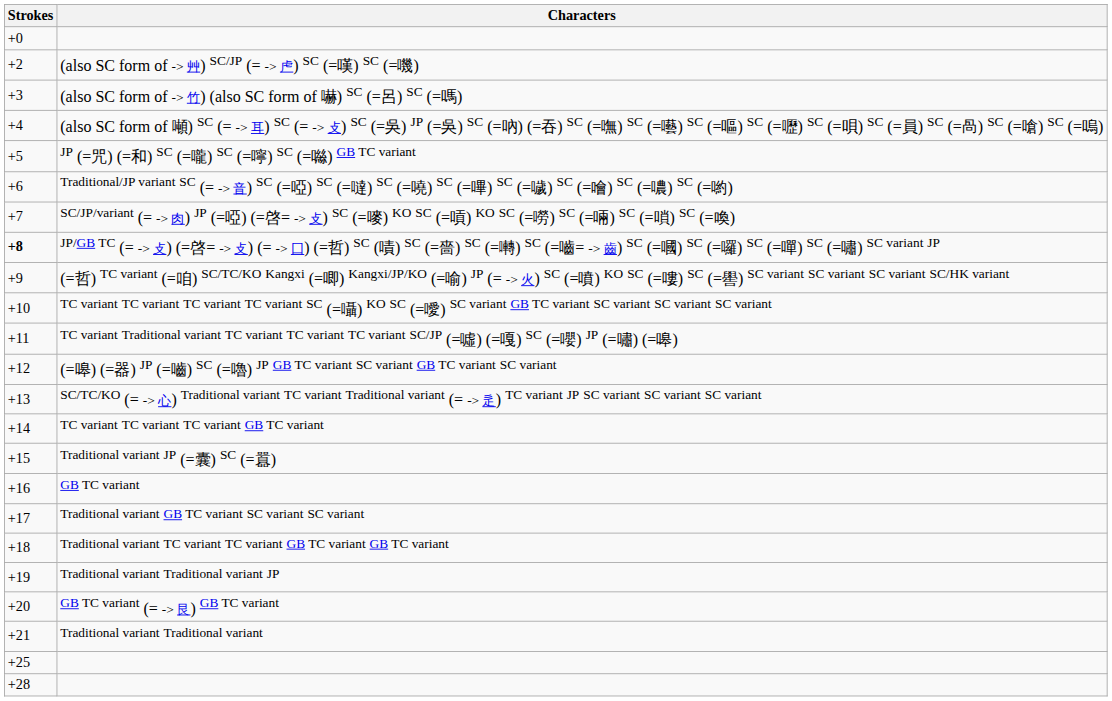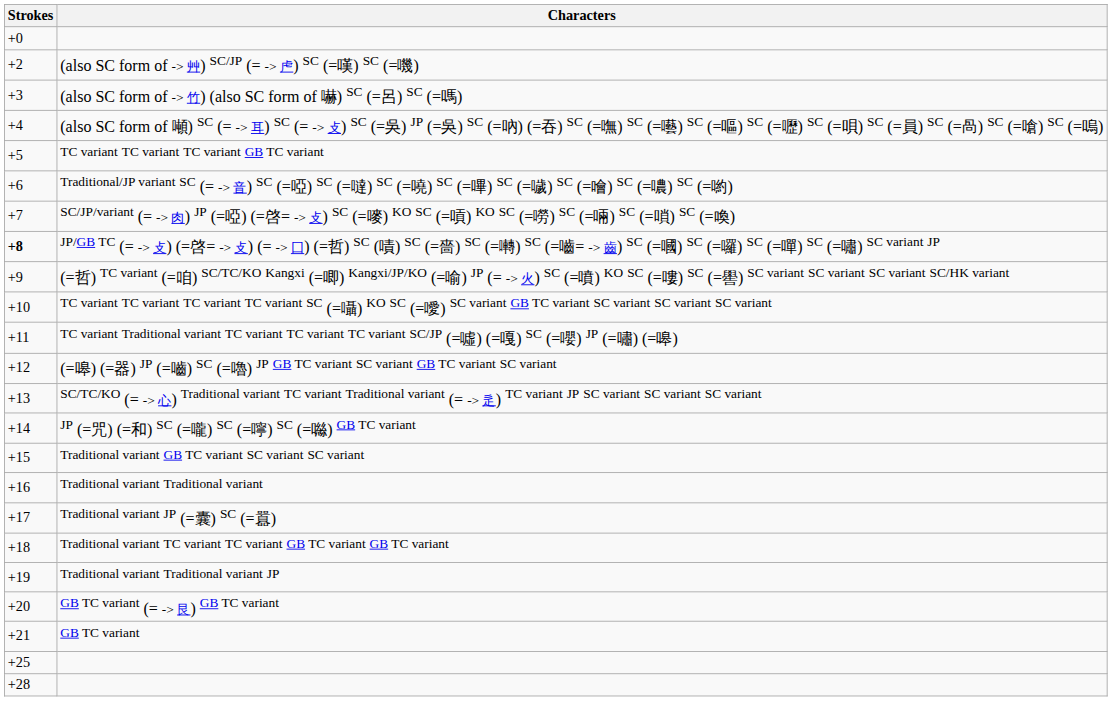(238, 155) JP (=咒) (=和) SC (=嚨) SC (=嚀) SC (=噝) GB TC variant -> (192, 155) TC variant TC variant TC variant GB TC variant
(192, 428) TC variant TC variant TC variant GB TC variant -> (238, 427) JP (=咒) (=和) SC (=嚨) SC (=嚀) SC (=噝) GB TC variant
(168, 458) Traditional variant JP (=囊) SC (=囂) -> (212, 458) Traditional variant GB TC variant SC variant SC variant
(100, 485) GB TC variant -> (162, 487) Traditional variant Traditional variant
(212, 518) Traditional variant GB TC variant SC variant SC variant -> (168, 517) Traditional variant JP (=囊) SC (=囂)
(162, 636) Traditional variant Traditional variant -> (100, 632) GB TC variant
